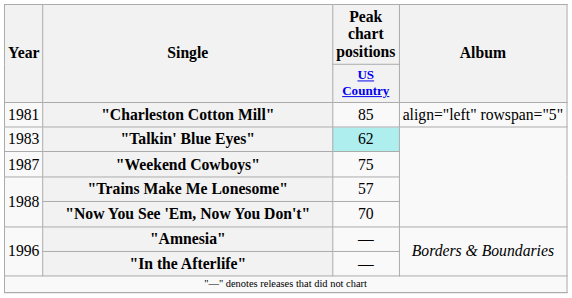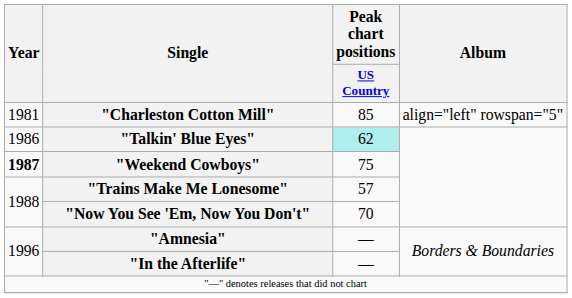(24, 139) 1983 -> (24, 139) 1986
(24, 164) normal -> (24, 164) bold
